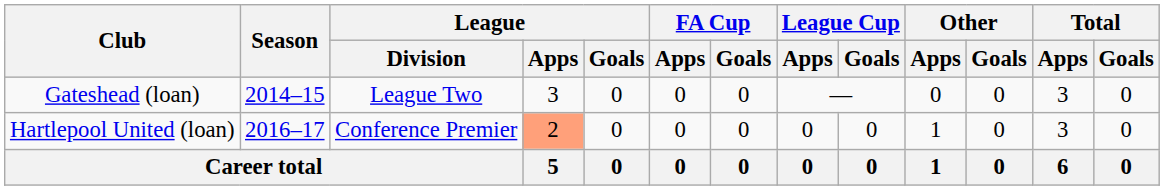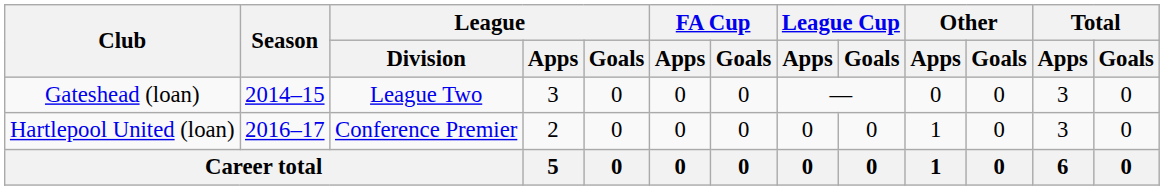(553, 130) lightsalmon background -> (553, 130) no background
